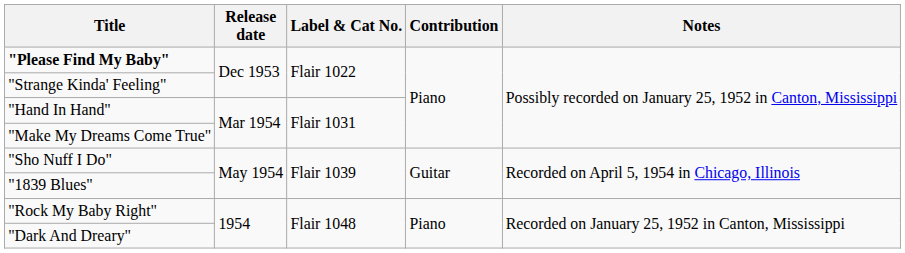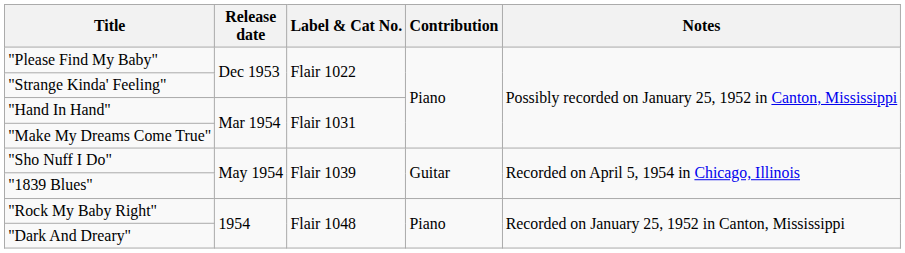(89, 60) bold -> (83, 60) normal
